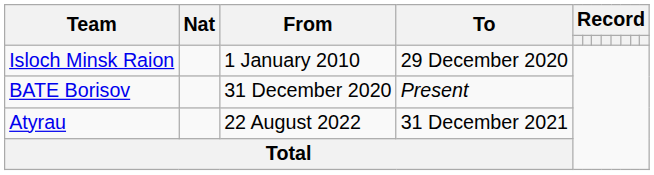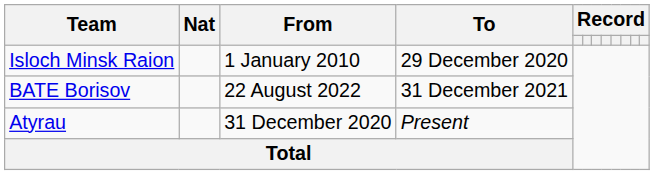(308, 91) 31 December 2020 -> (293, 91) 22 August 2022
(435, 91) Present -> (484, 91) 31 December 2021
(293, 122) 22 August 2022 -> (308, 122) 31 December 2020
(484, 122) 31 December 2021 -> (435, 122) Present
